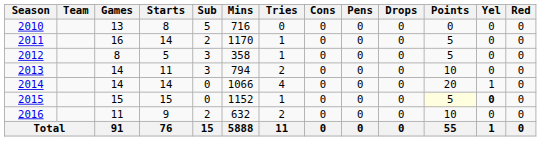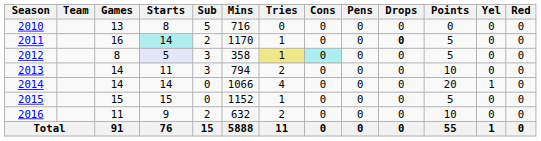(166, 41) no background -> (166, 41) paleturquoise background
(401, 41) normal -> (401, 41) bold
(166, 56) no background -> (166, 56) lavender background
(282, 56) no background -> (282, 56) khaki background
(323, 56) no background -> (323, 56) paleturquoise background
(450, 100) lightyellow background -> (450, 100) no background
(491, 100) bold -> (491, 100) normal
